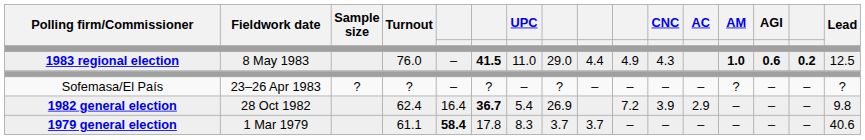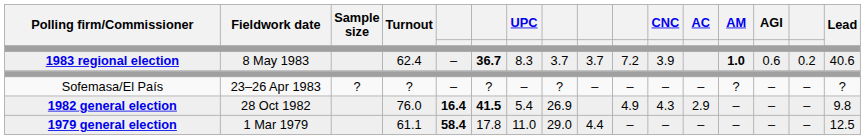(409, 61) 76.0 -> (409, 61) 62.4
(489, 61) 41.5 -> (489, 61) 36.7
(524, 61) 11.0 -> (524, 61) 8.3
(559, 61) 29.0 -> (559, 61) 3.7
(595, 61) 4.4 -> (595, 61) 3.7
(630, 61) 4.9 -> (630, 61) 7.2
(665, 61) 4.3 -> (665, 61) 3.9
(771, 61) bold -> (771, 61) normal
(807, 61) bold -> (807, 61) normal
(842, 61) 12.5 -> (842, 61) 40.6
(409, 106) 62.4 -> (409, 106) 76.0
(453, 106) normal -> (453, 106) bold
(489, 106) 36.7 -> (489, 106) 41.5
(630, 106) 7.2 -> (630, 106) 4.9
(665, 106) 3.9 -> (665, 106) 4.3
(524, 125) 8.3 -> (524, 125) 11.0
(559, 125) 3.7 -> (559, 125) 29.0
(595, 125) 3.7 -> (595, 125) 4.4
(842, 125) 40.6 -> (842, 125) 12.5
